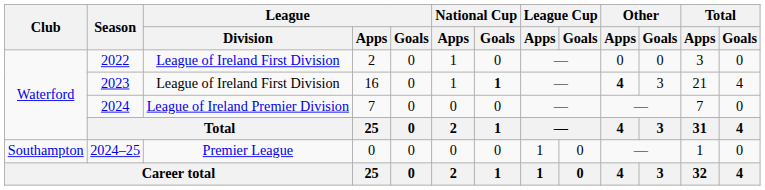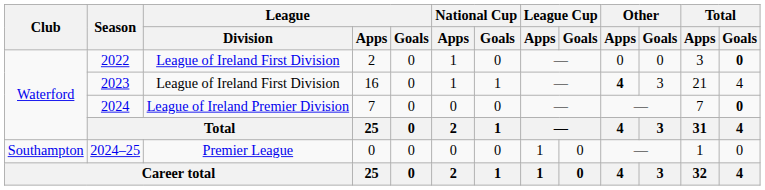(740, 60) normal -> (740, 60) bold
(497, 83) bold -> (497, 83) normal
(740, 106) normal -> (740, 106) bold
